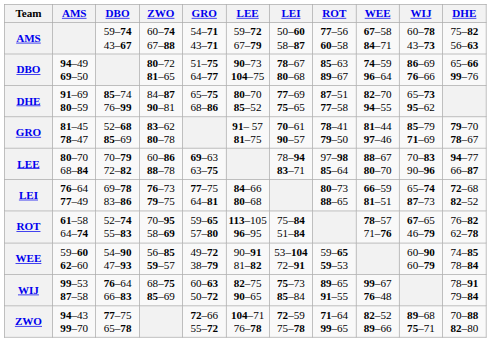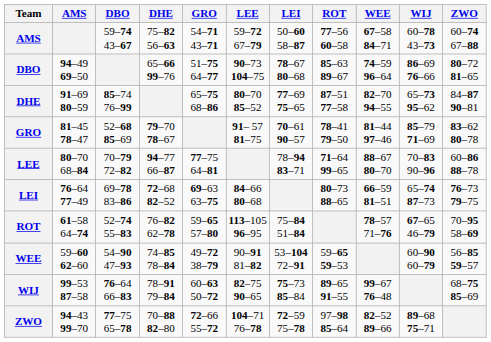columns swapped: (464, 13) <-> (161, 13)
(204, 164) 69–63 63–75 -> (204, 164) 77–75 64–81
(334, 164) 97–98 85–64 -> (334, 164) 71–64 99–65
(204, 195) 77–75 64–81 -> (204, 195) 69–63 63–75
(334, 321) 71–64 99–65 -> (334, 321) 97–98 85–64
